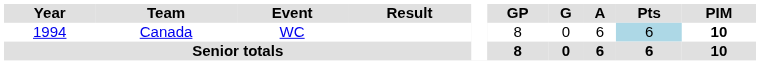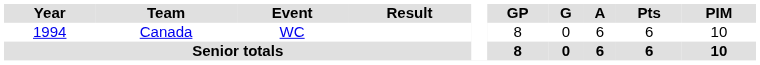(649, 32) lightblue background -> (649, 32) no background
(719, 32) bold -> (719, 32) normal
